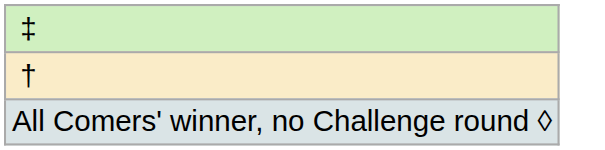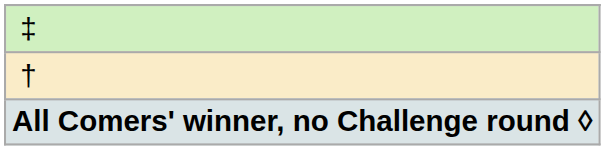(282, 122) normal -> (302, 122) bold
